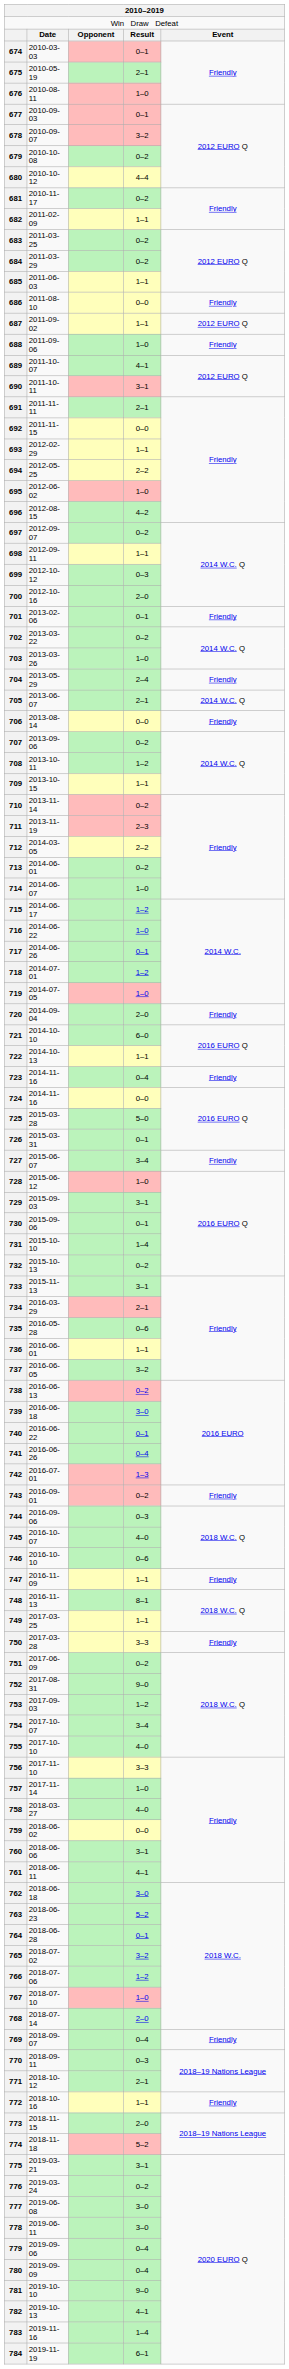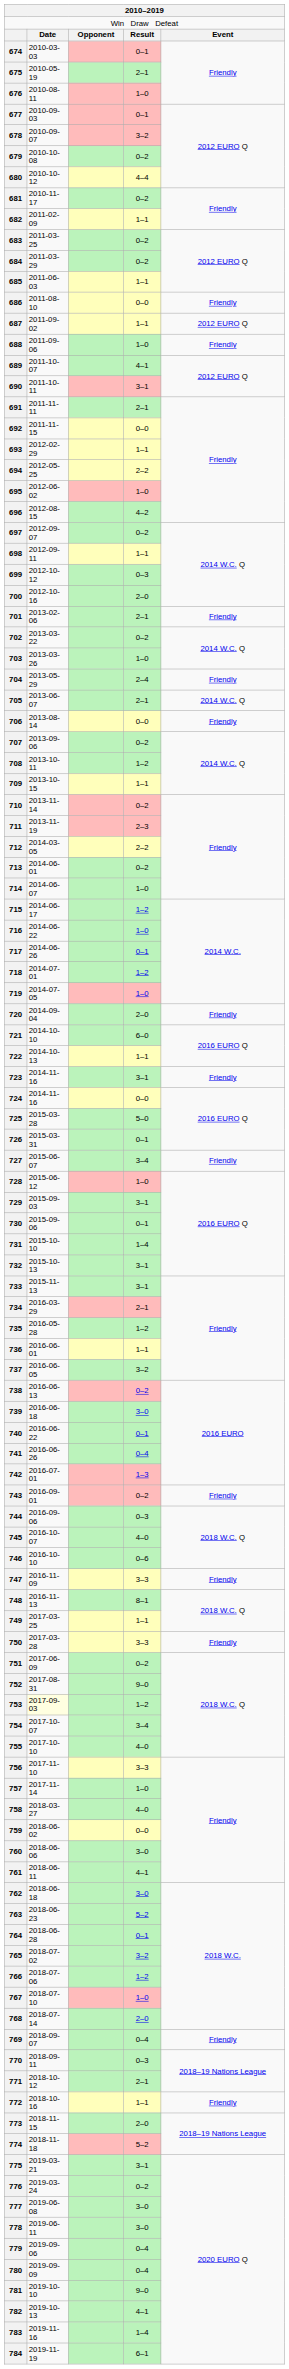(142, 617) 0–1 -> (142, 617) 2–1
(142, 1077) 0–4 -> (142, 1077) 3–1
(142, 1266) 0–2 -> (142, 1266) 3–1
(142, 1328) 0–6 -> (142, 1328) 1–2
(142, 1580) 1–1 -> (142, 1580) 3–3
(44, 1705) no background -> (44, 1705) lightyellow background
(142, 1852) 3–1 -> (142, 1852) 3–0
